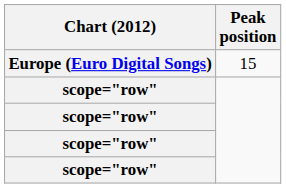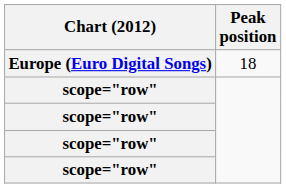(248, 63) 15 -> (248, 63) 18
